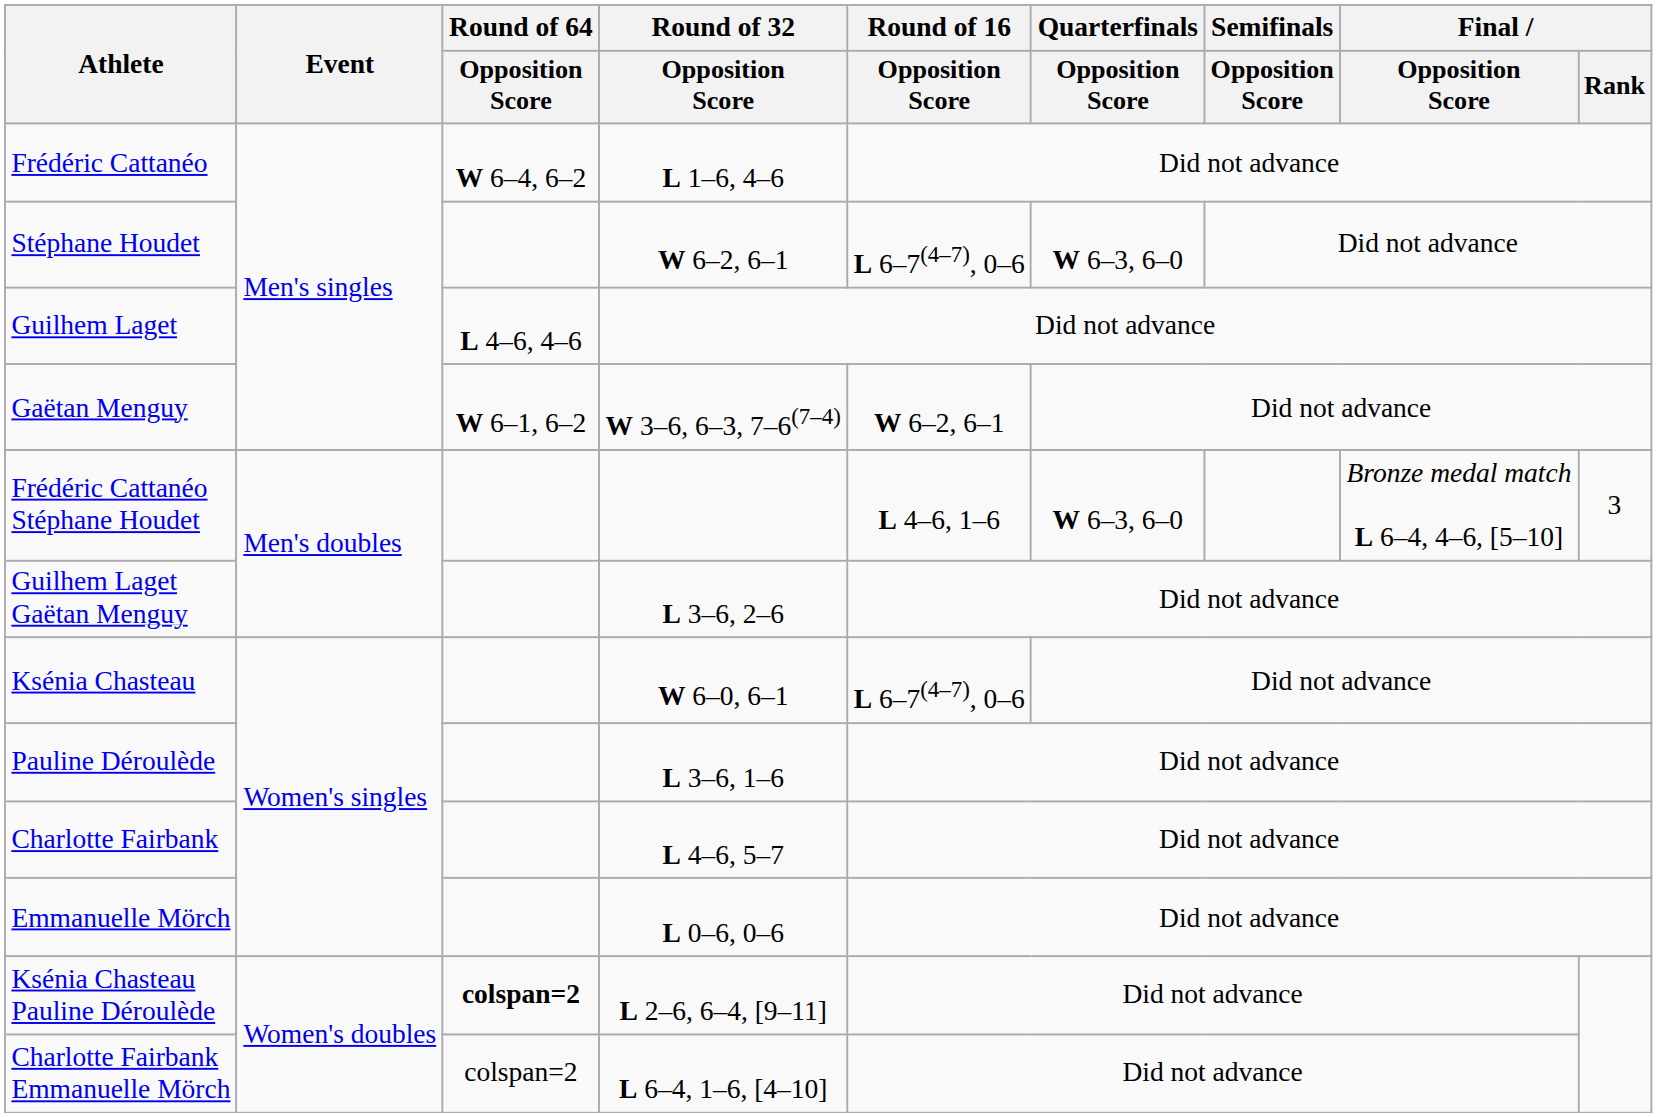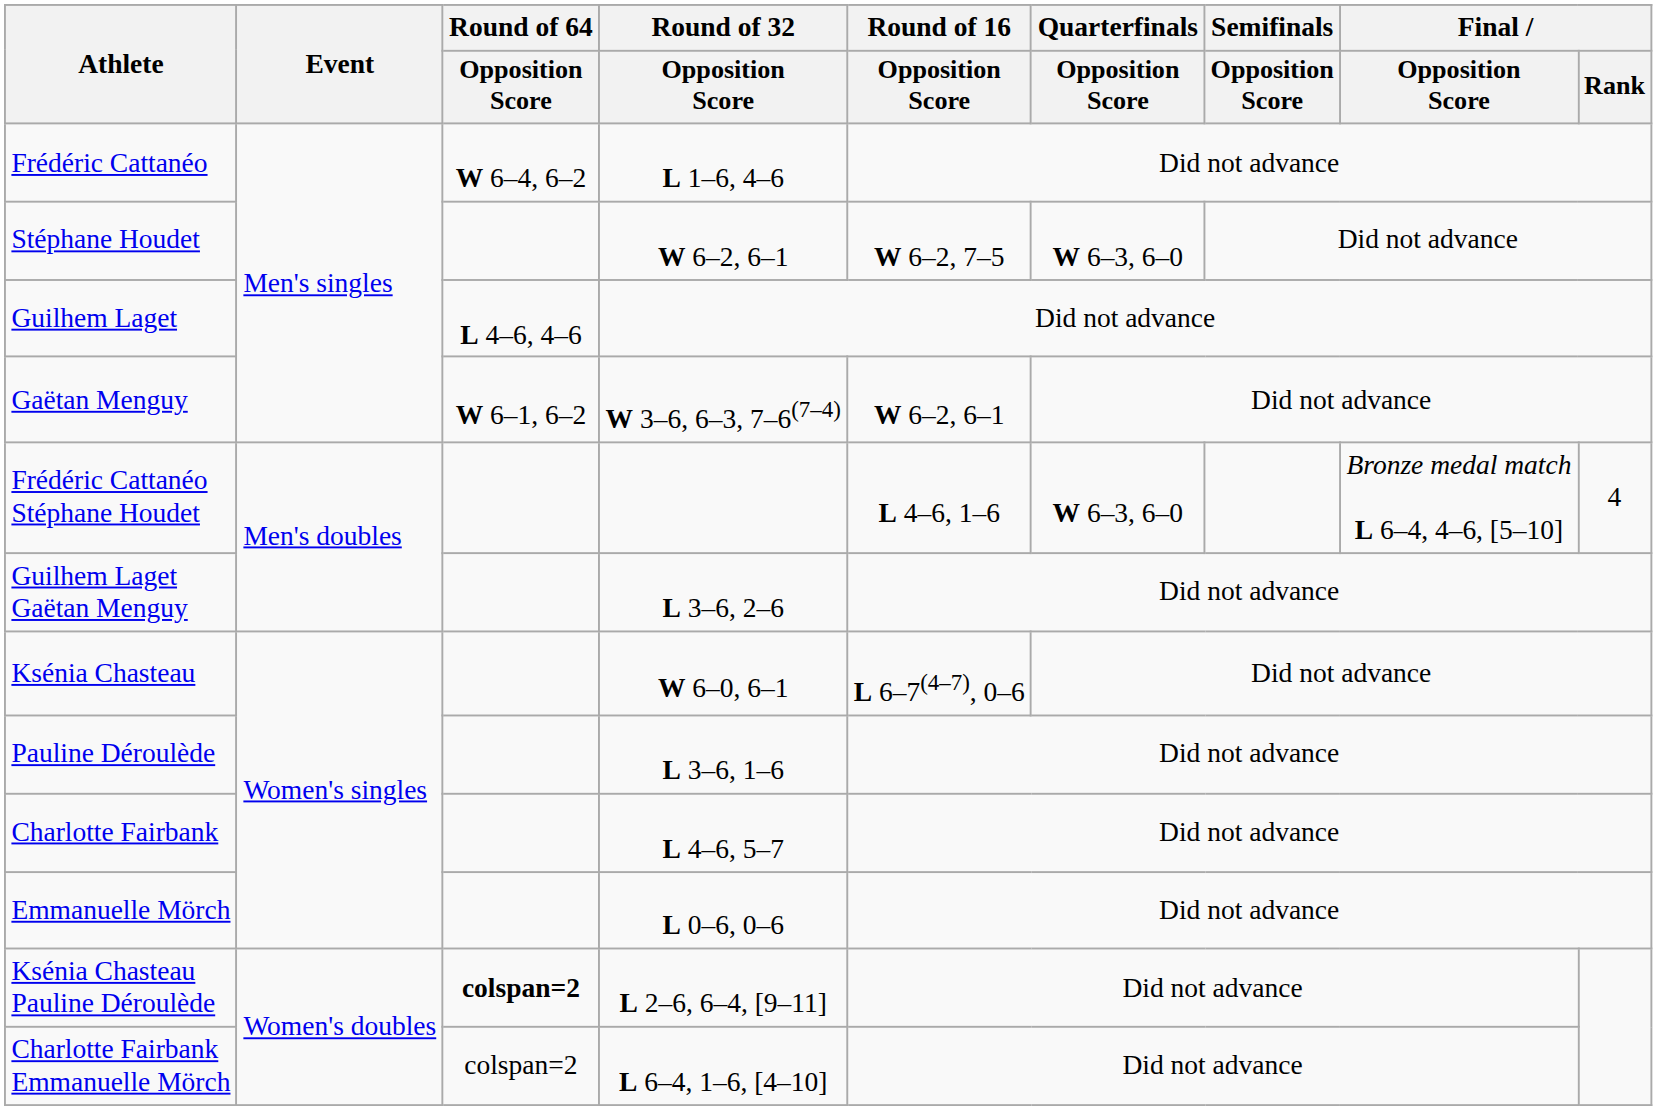(939, 260) L 6–7(4–7), 0–6 -> (939, 256) W 6–2, 7–5
(1615, 504) 3 -> (1615, 497) 4
